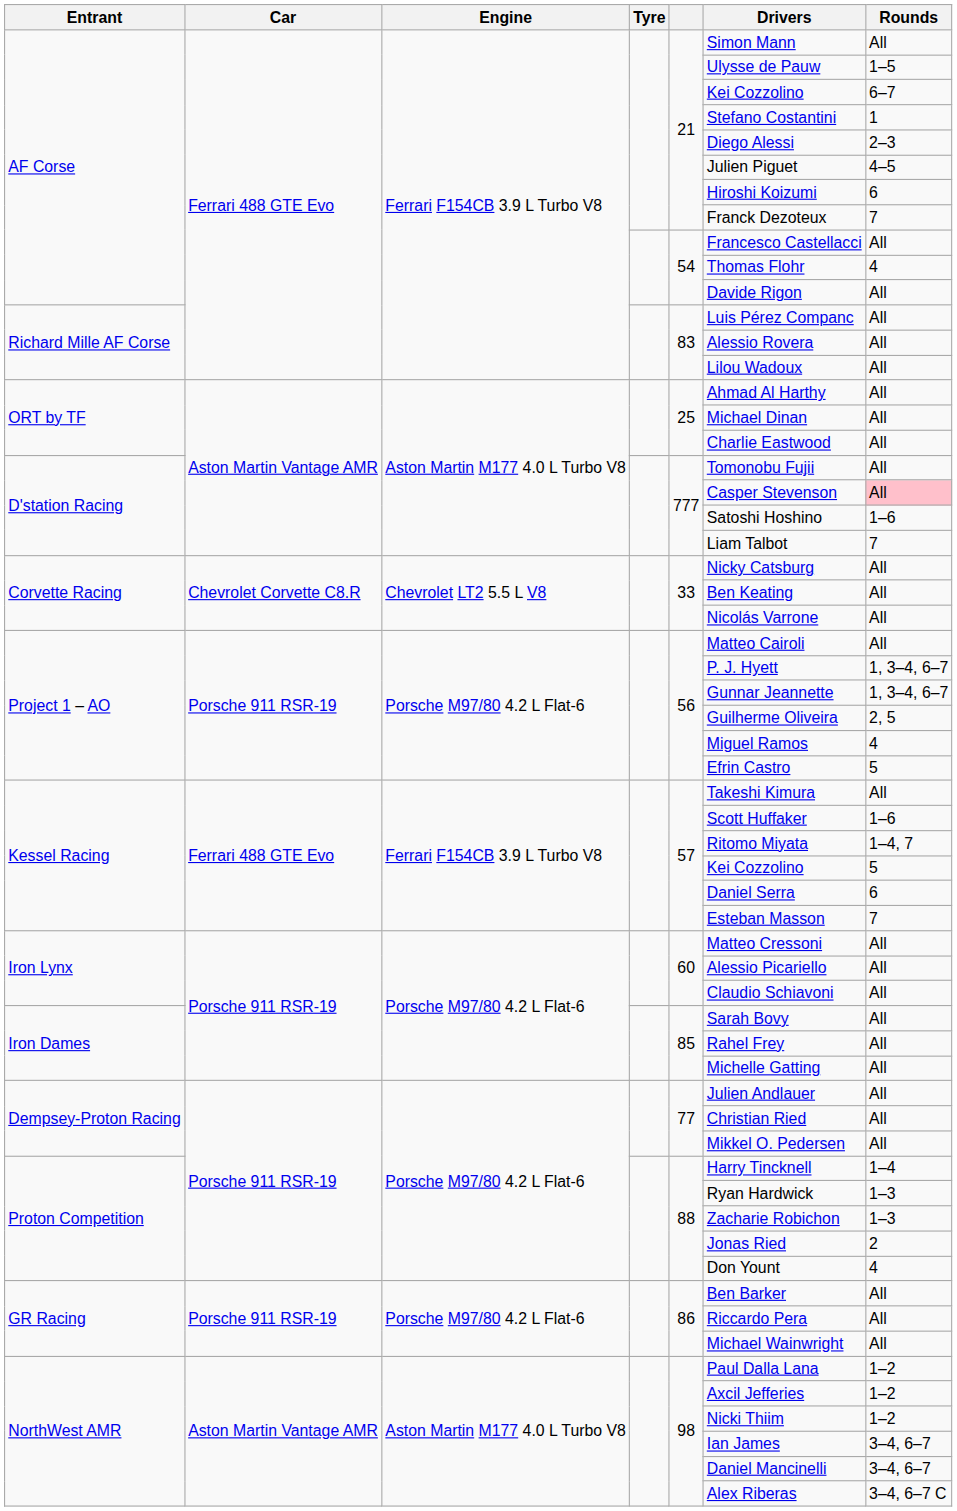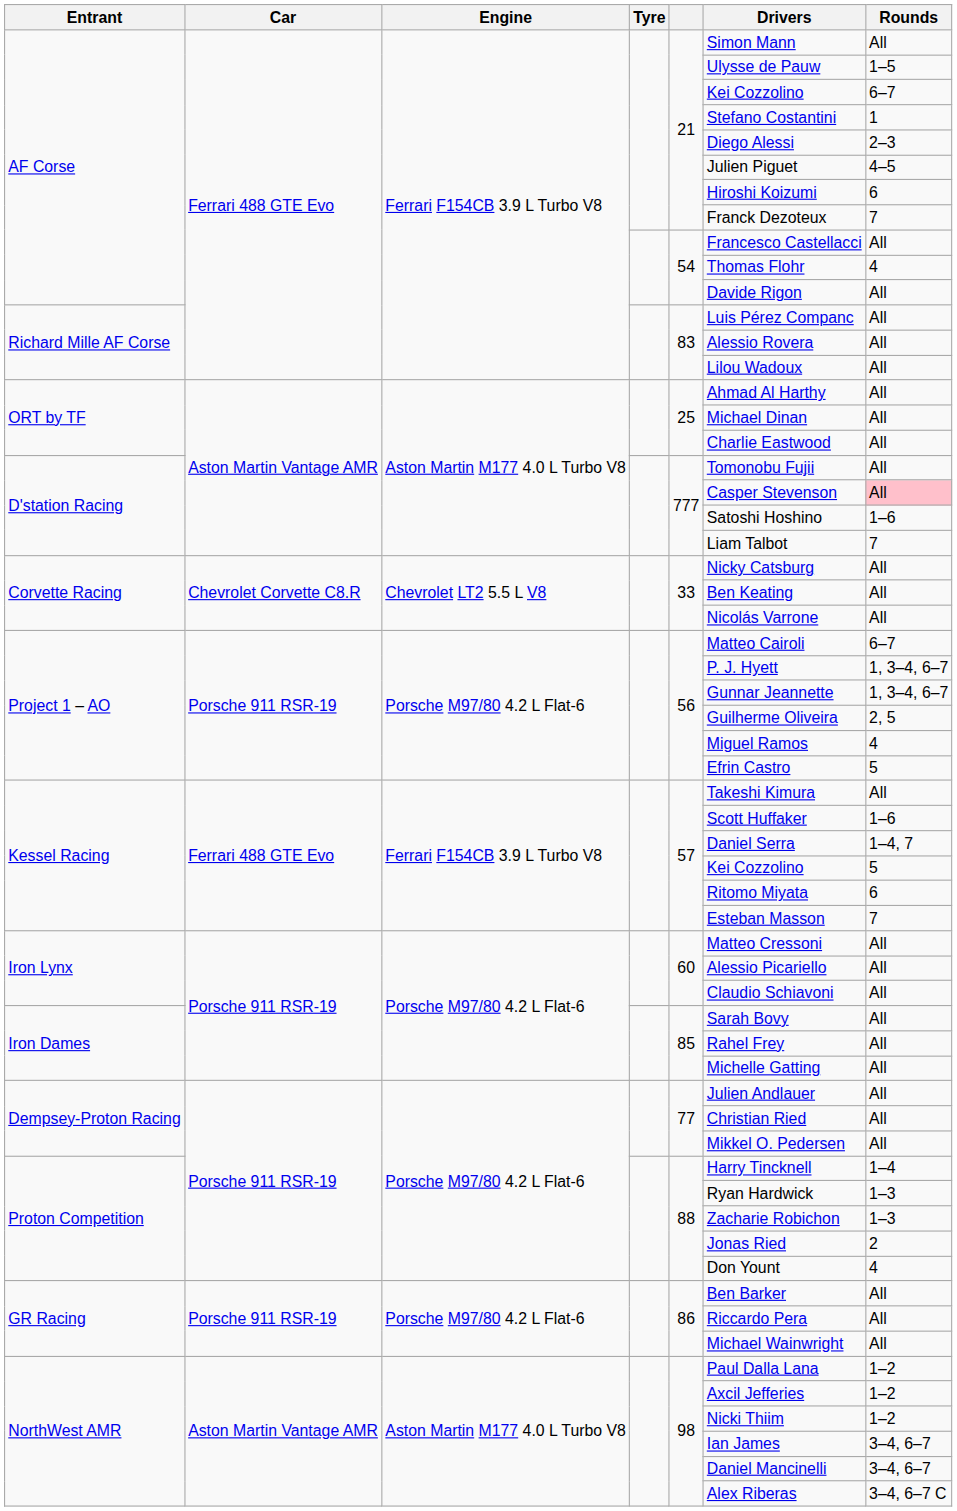(878, 643) All -> (882, 643) 6–7
(757, 843) Ritomo Miyata -> (751, 843) Daniel Serra
(751, 893) Daniel Serra -> (757, 893) Ritomo Miyata
